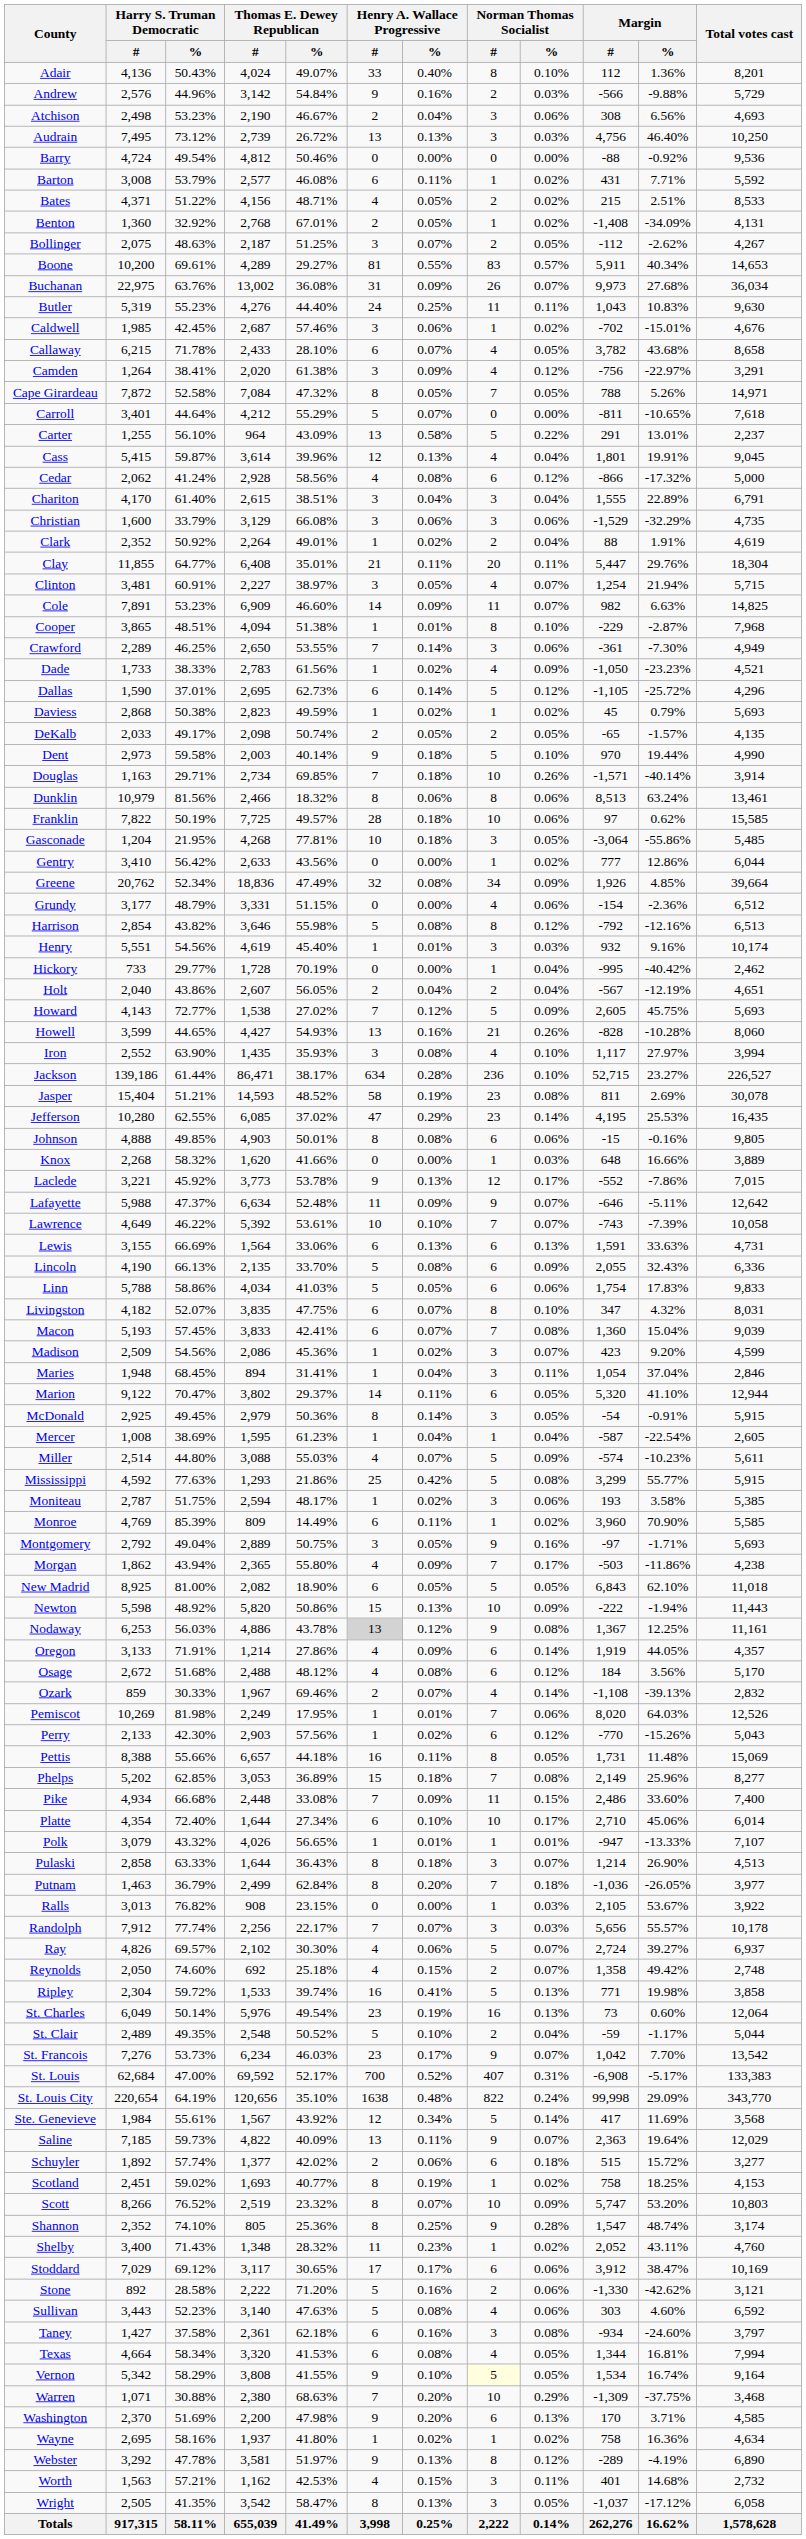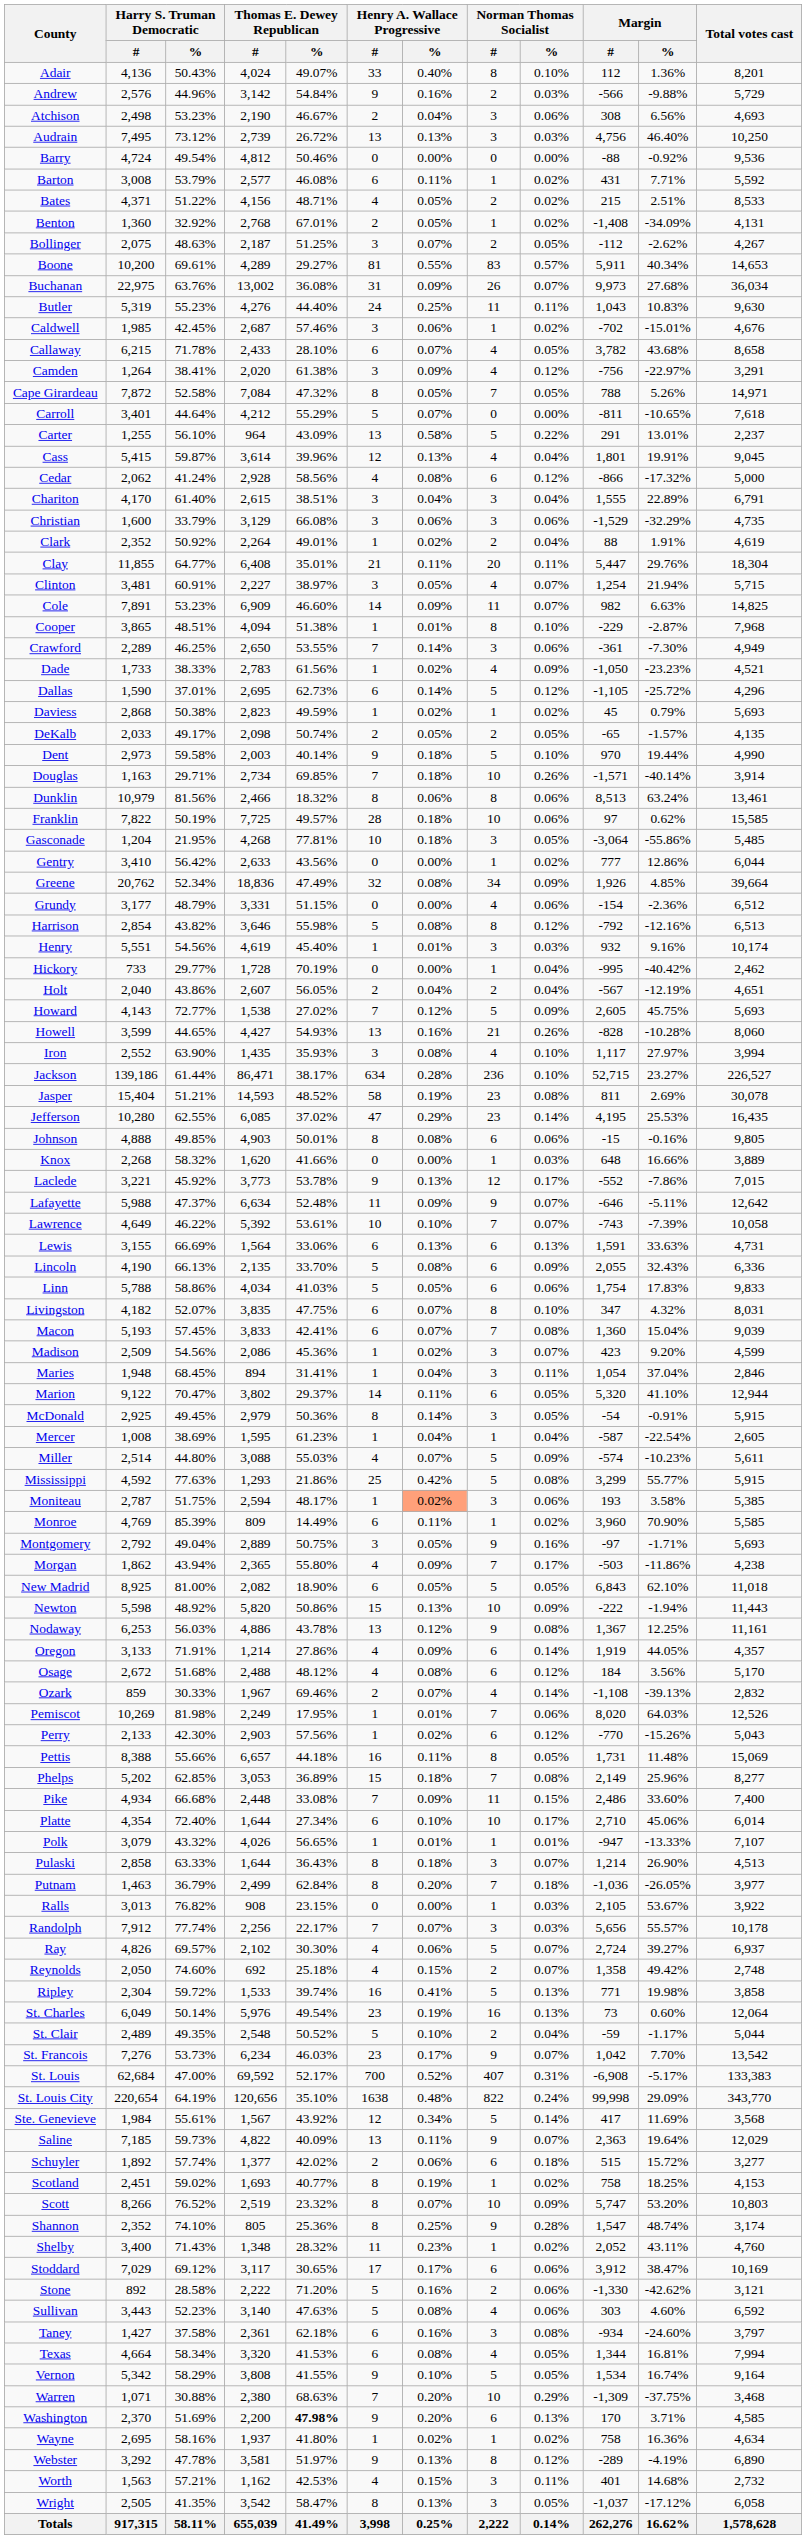(435, 1501) no background -> (435, 1501) lightsalmon background
(375, 1628) lightgrey background -> (375, 1628) no background
(494, 2374) lightyellow background -> (494, 2374) no background
(317, 2417) normal -> (317, 2417) bold
